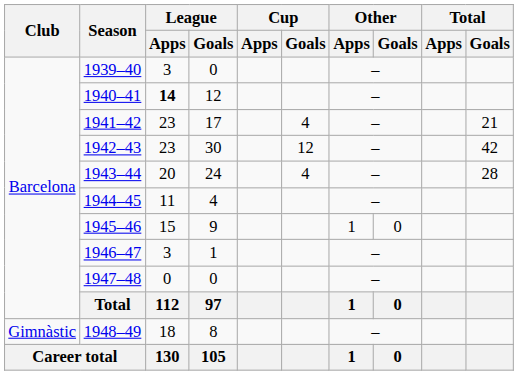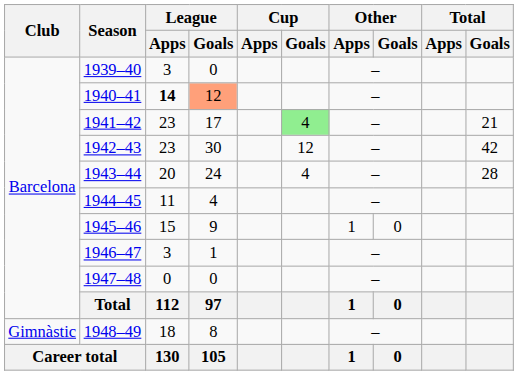(213, 95) no background -> (213, 95) lightsalmon background
(305, 122) no background -> (305, 122) lightgreen background
